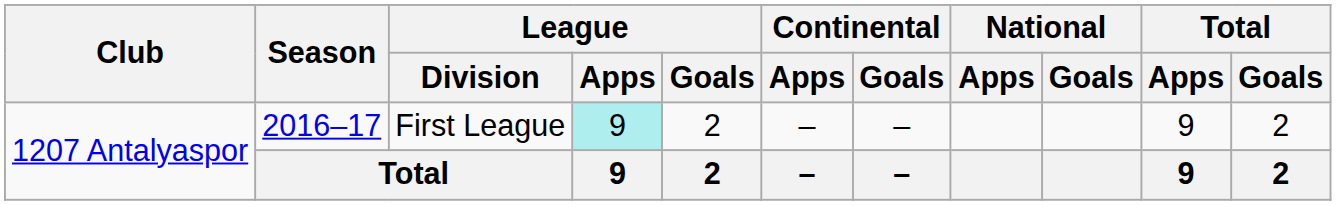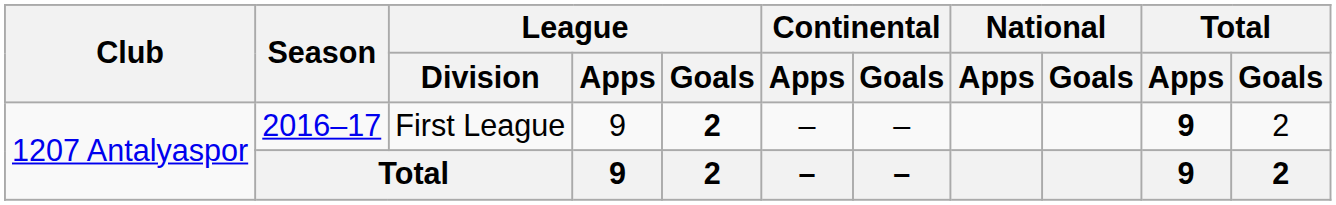(617, 125) paleturquoise background -> (617, 125) no background
(712, 125) normal -> (712, 125) bold
(1186, 125) normal -> (1186, 125) bold
